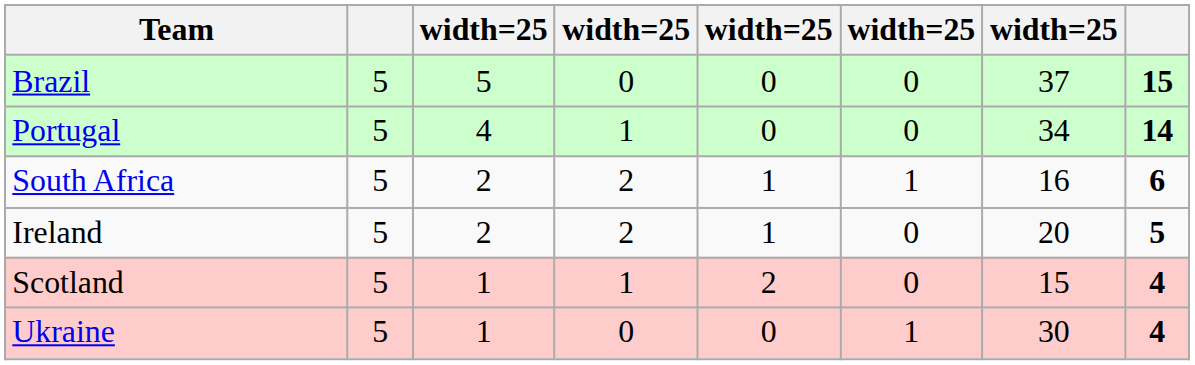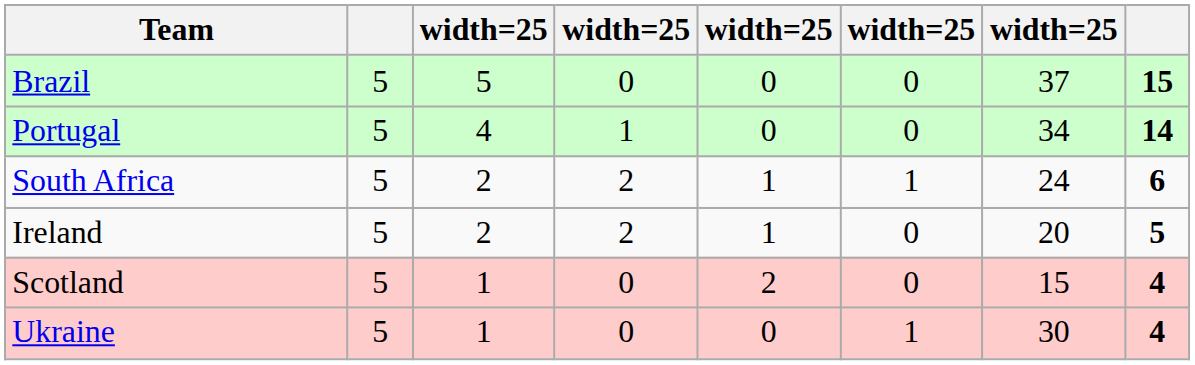(1054, 181) 16 -> (1054, 181) 24
(626, 282) 1 -> (626, 282) 0
